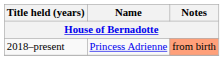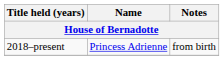(194, 47) lightsalmon background -> (194, 47) no background
